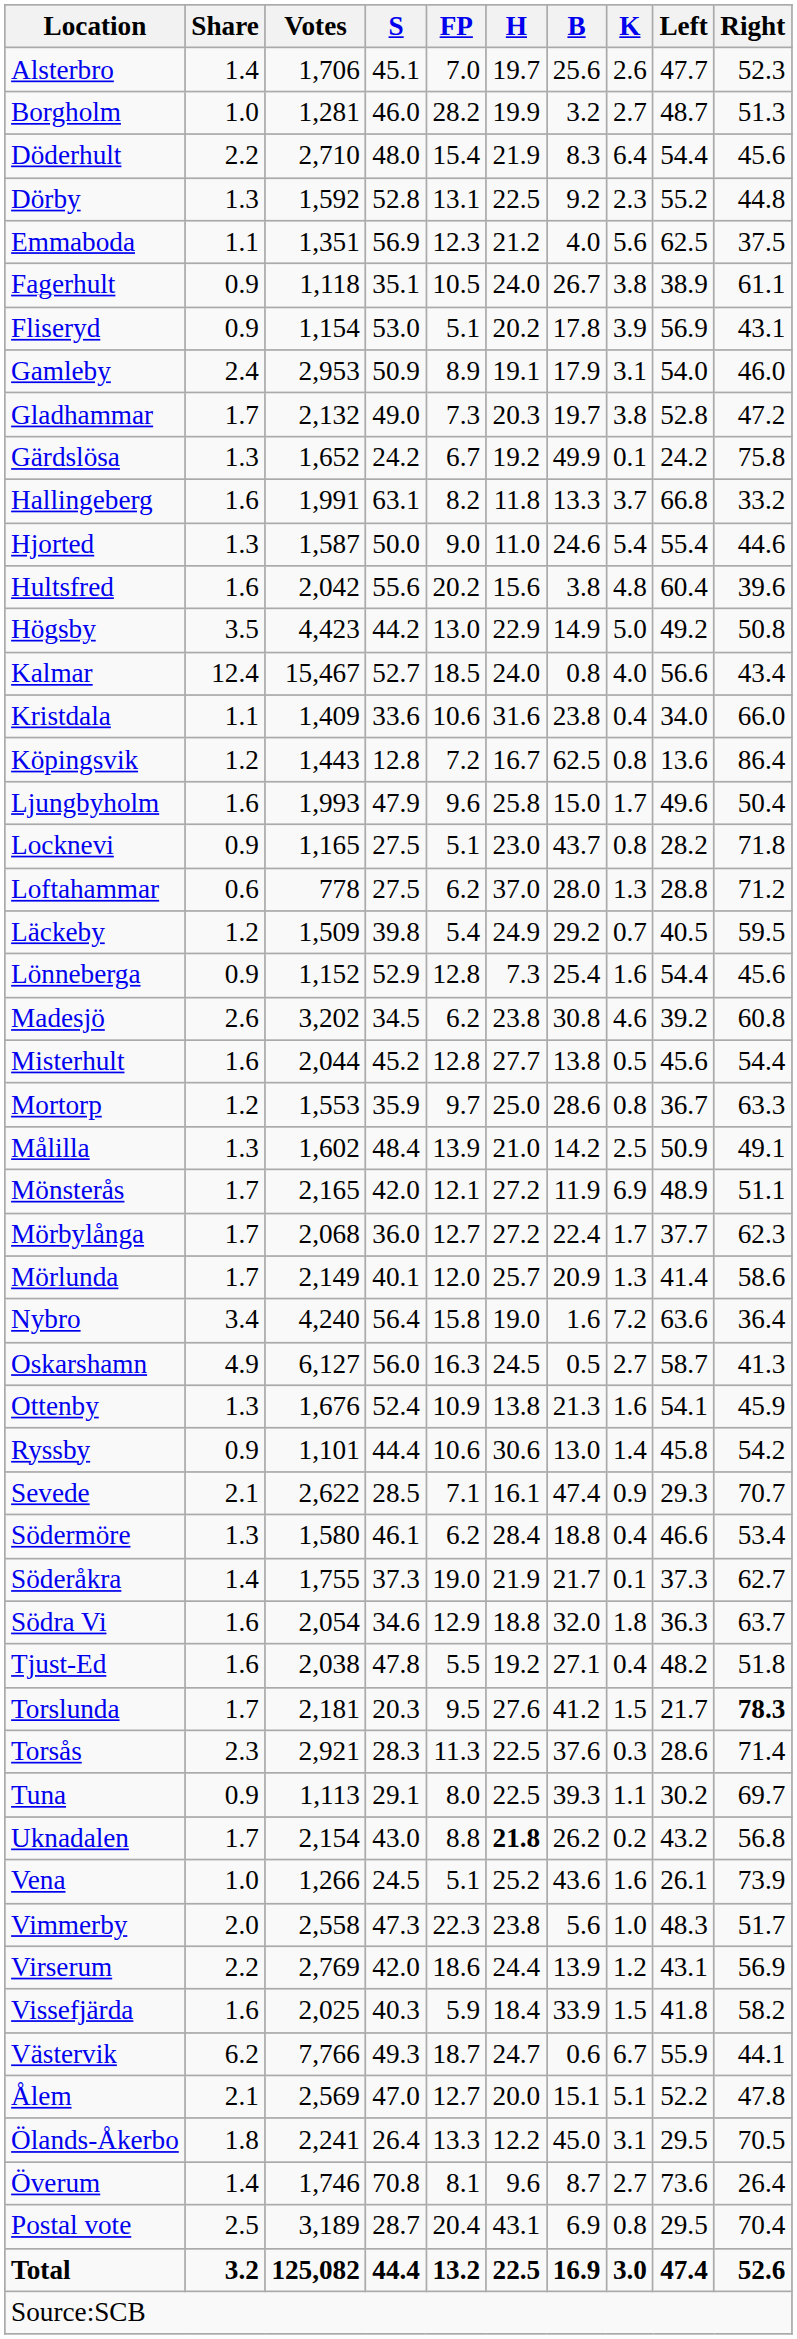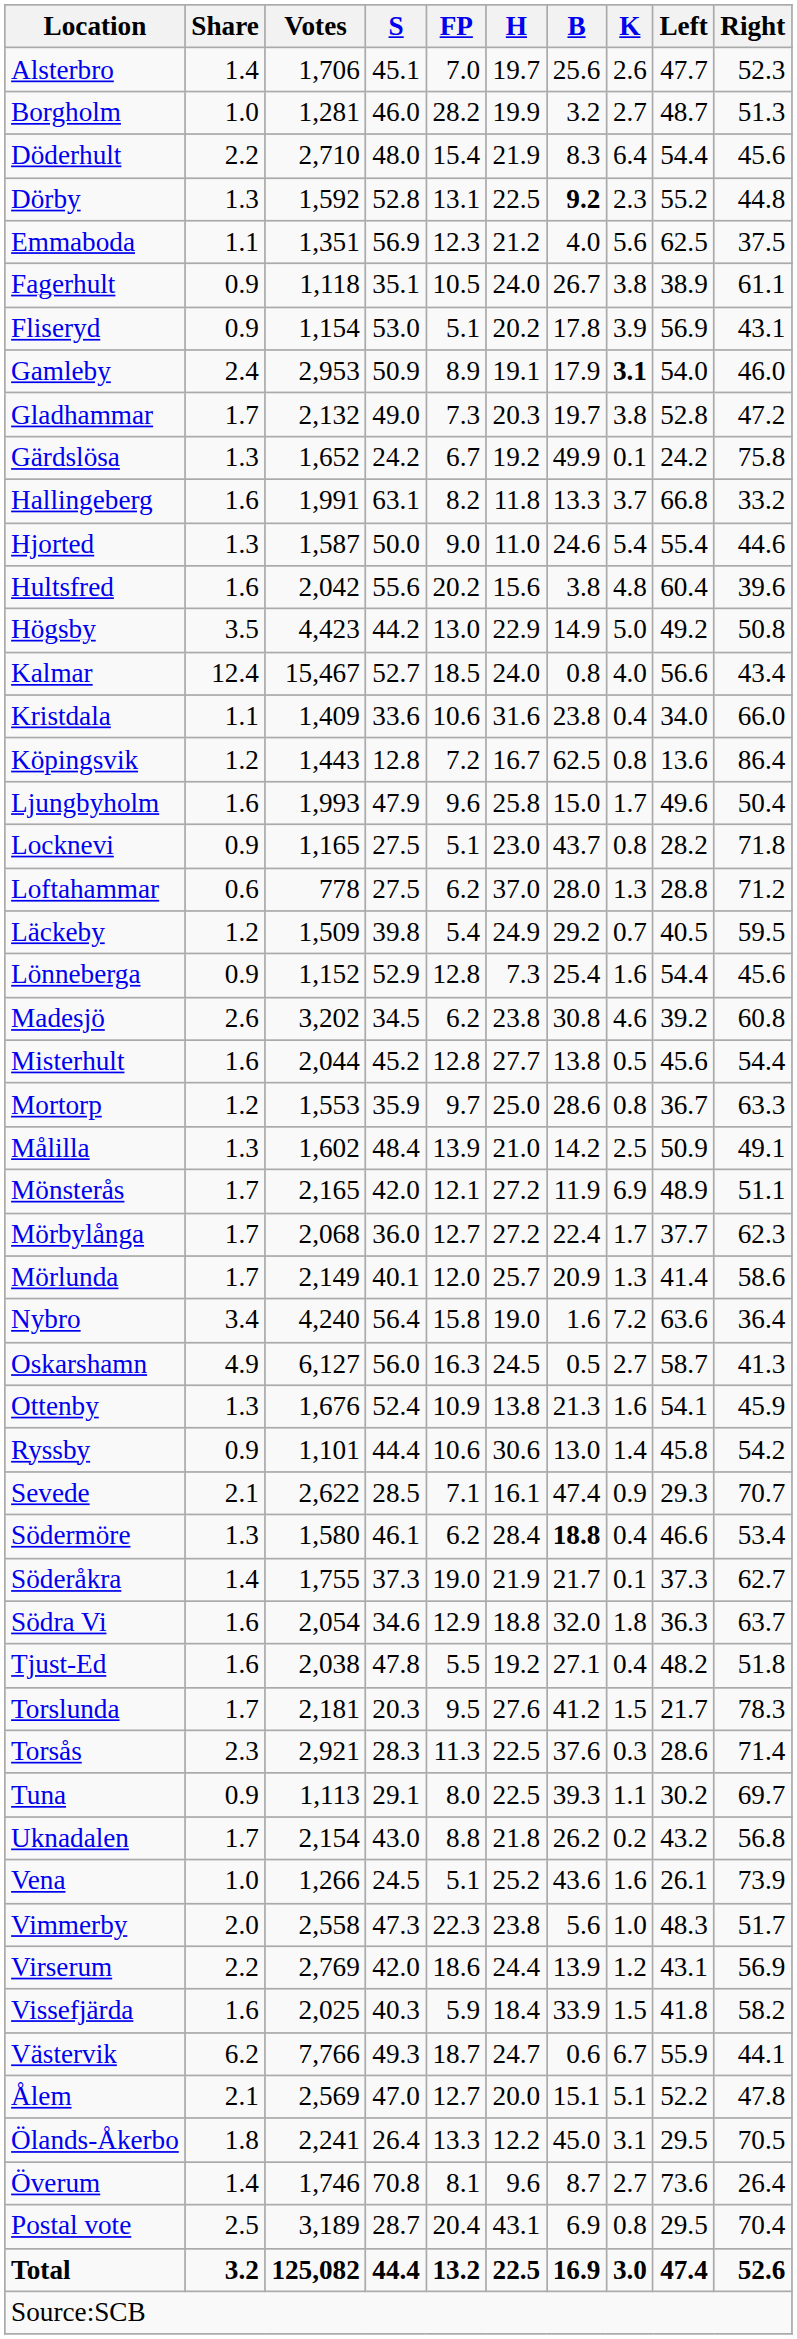(583, 198) normal -> (583, 198) bold
(630, 371) normal -> (630, 371) bold
(577, 1535) normal -> (577, 1535) bold
(762, 1708) bold -> (762, 1708) normal
(516, 1837) bold -> (516, 1837) normal
